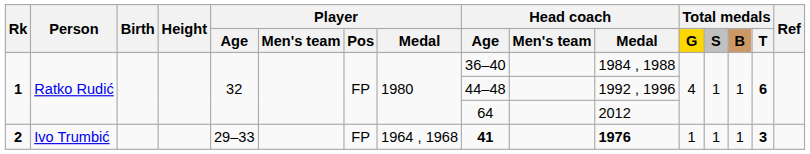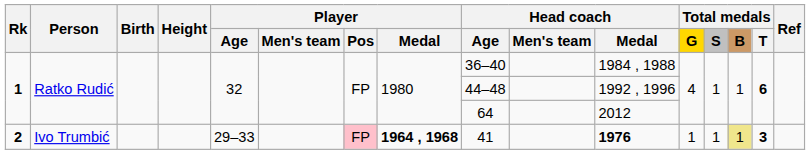(361, 137) no background -> (361, 137) pink background
(420, 137) normal -> (420, 137) bold
(485, 137) bold -> (485, 137) normal
(740, 137) no background -> (740, 137) khaki background
